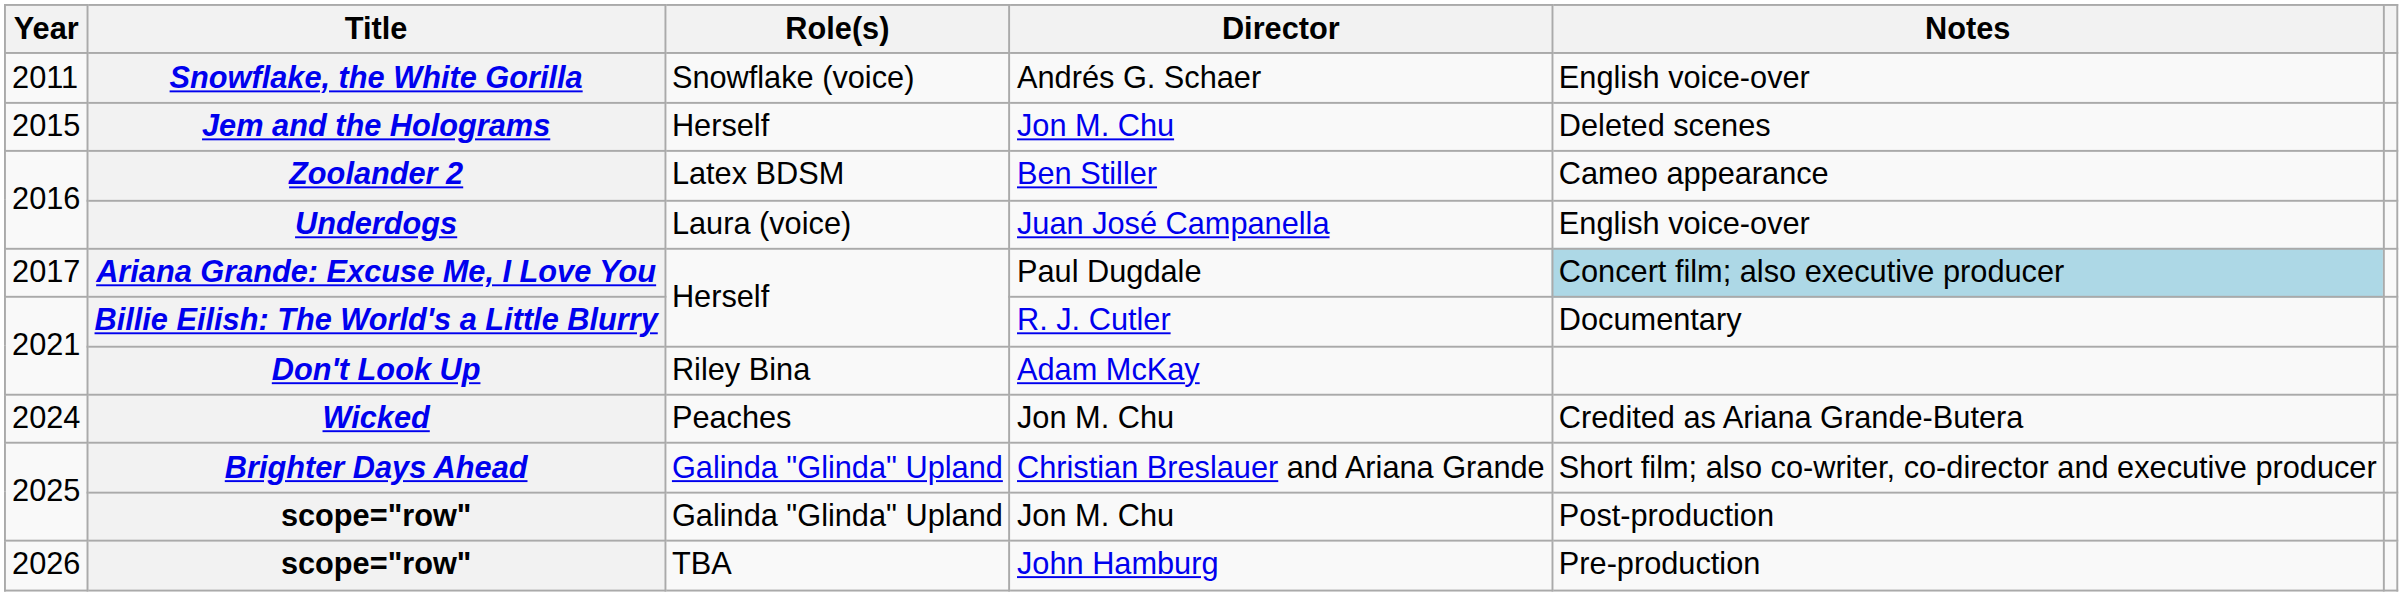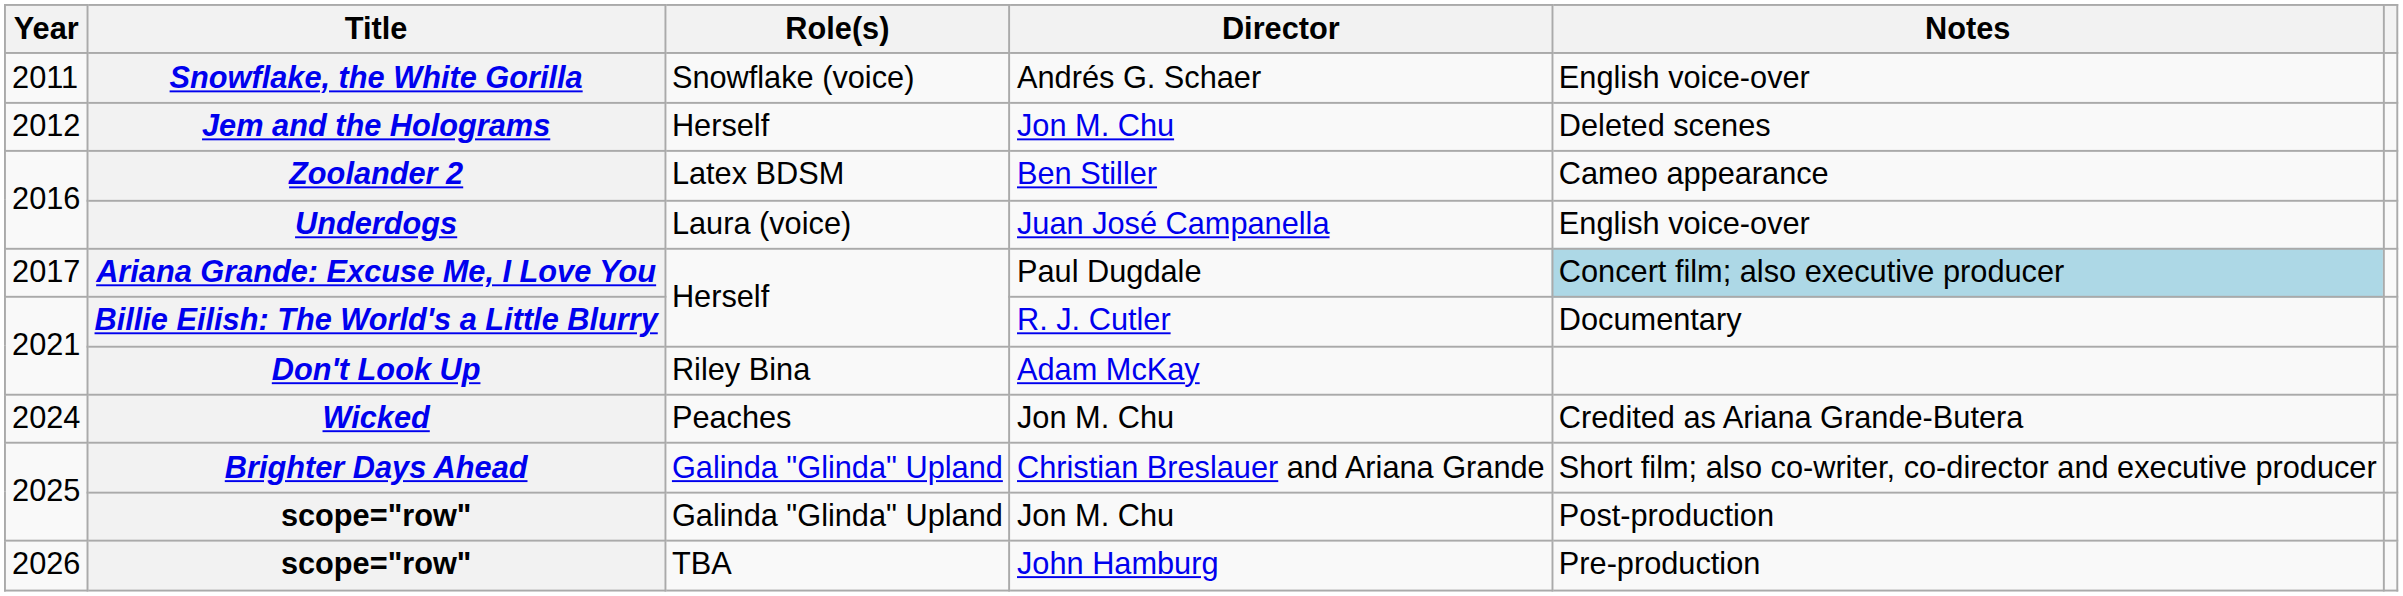(46, 126) 2015 -> (46, 126) 2012
